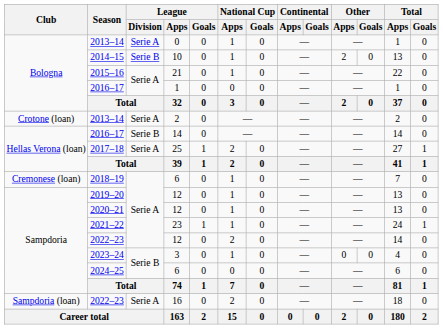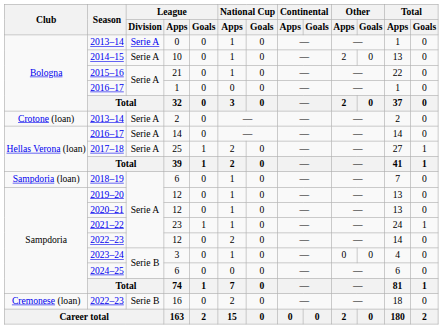(145, 57) Serie B -> (145, 57) Serie A
(145, 133) Serie B -> (145, 133) Serie A
(46, 179) Cremonese (loan) -> (46, 179) Sampdoria (loan)
(46, 301) Sampdoria (loan) -> (46, 301) Cremonese (loan)
(145, 301) Serie A -> (145, 301) Serie B
